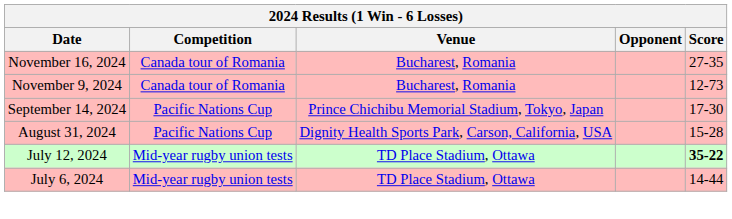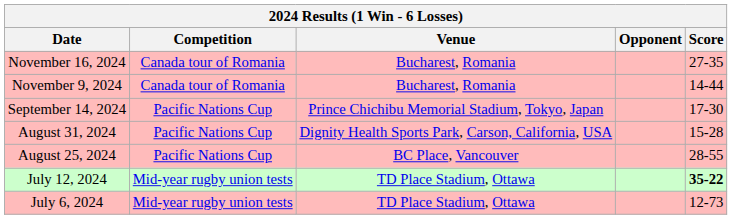(706, 86) 12-73 -> (706, 86) 14-44
+ row: (67, 156)
(706, 179) 14-44 -> (706, 202) 12-73
